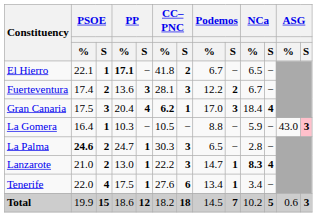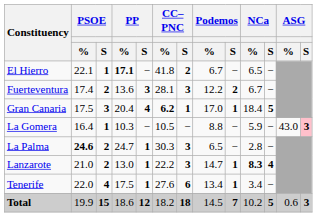(235, 108) 3 -> (235, 108) 1
(271, 108) 4 -> (271, 108) 5
